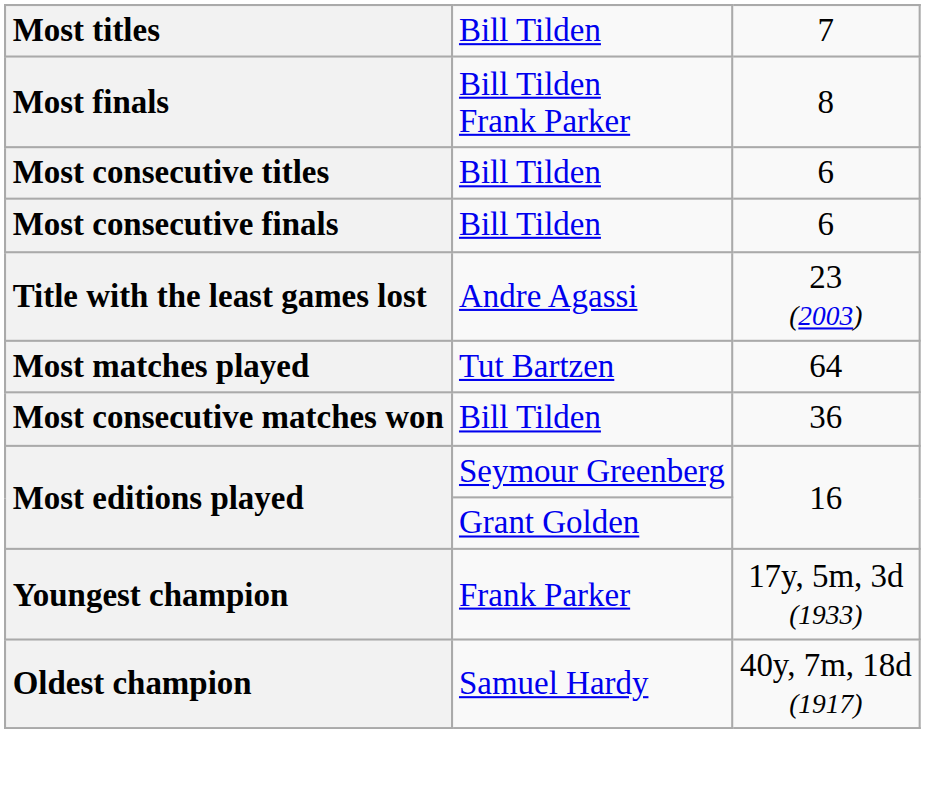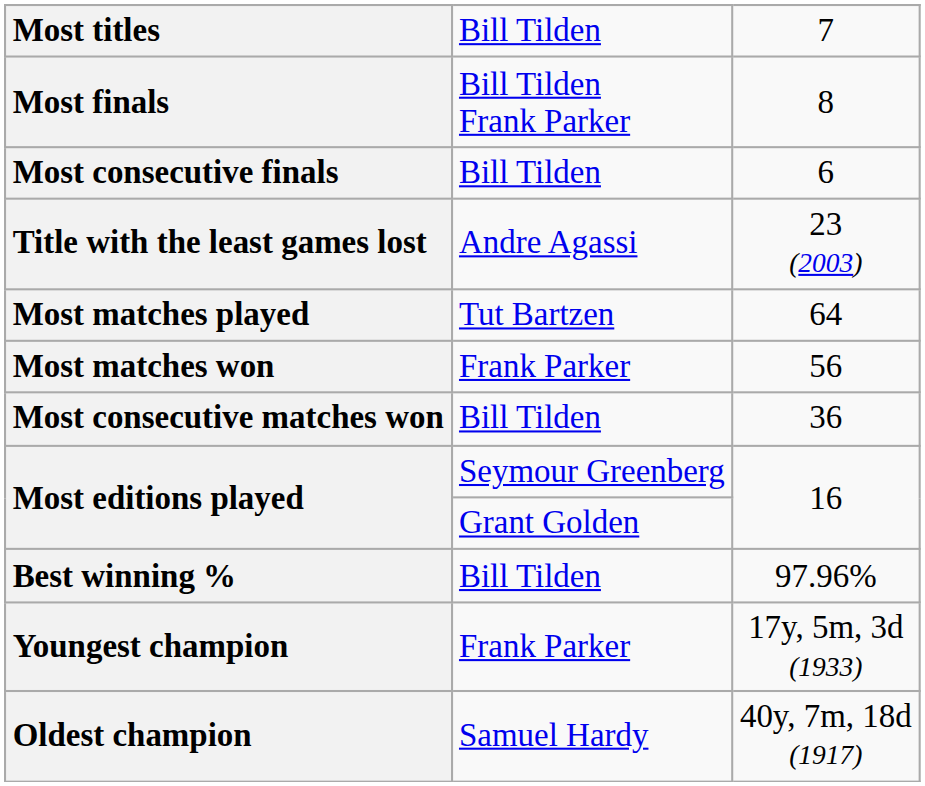- row: (171, 172)
+ row: (144, 366)
+ row: (124, 575)
